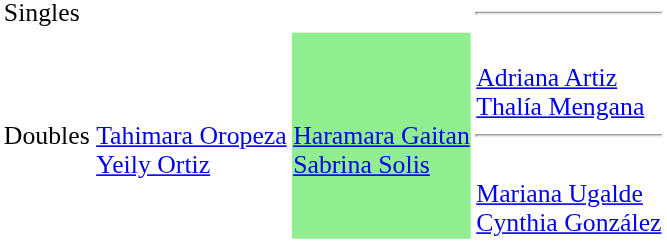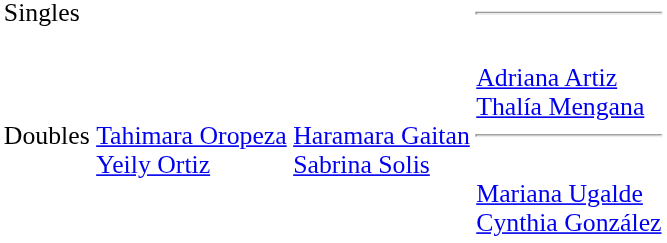(381, 149) lightgreen background -> (381, 149) no background
